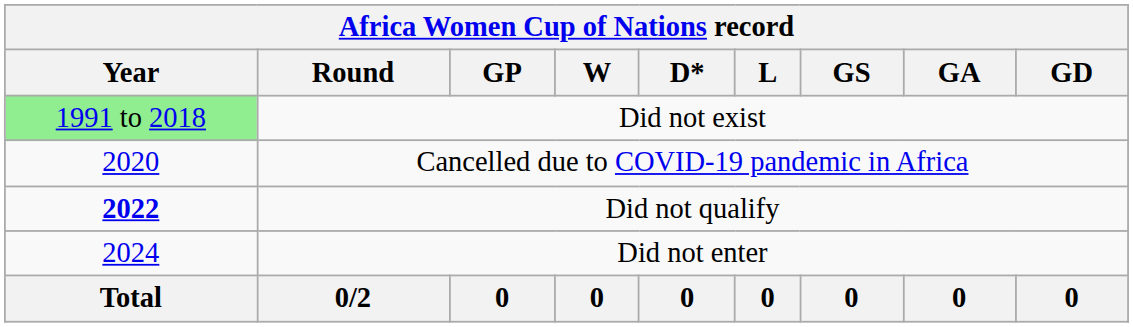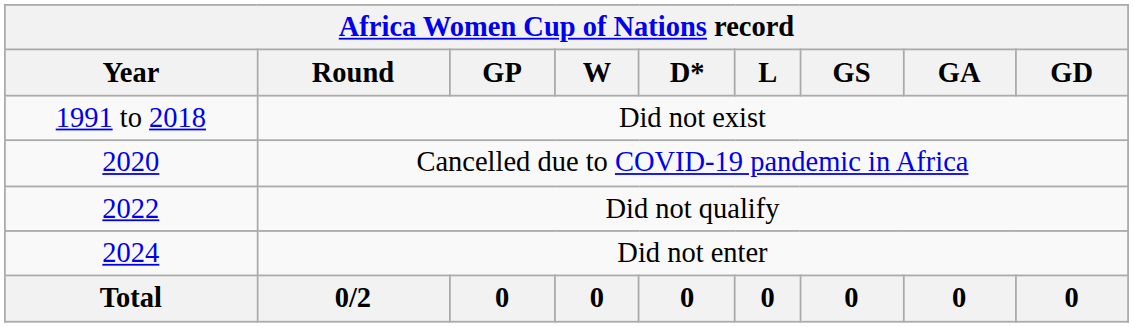(131, 117) lightgreen background -> (131, 117) no background
(131, 207) bold -> (131, 207) normal
